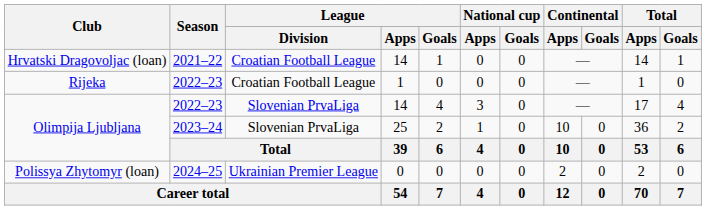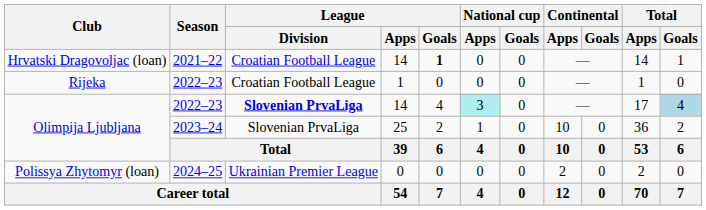(440, 60) normal -> (440, 60) bold
(303, 104) normal -> (303, 104) bold
(480, 104) no background -> (480, 104) paleturquoise background
(681, 104) no background -> (681, 104) lightblue background
